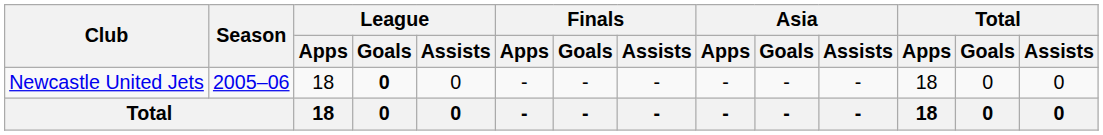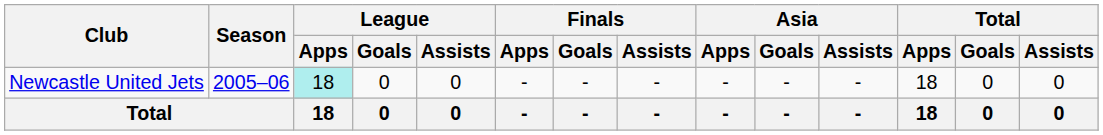(323, 82) no background -> (323, 82) paleturquoise background
(384, 82) bold -> (384, 82) normal
